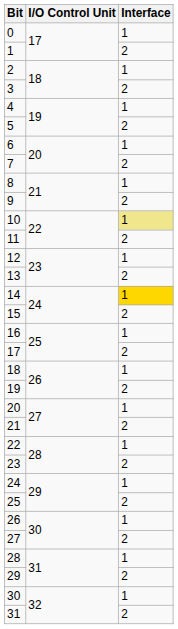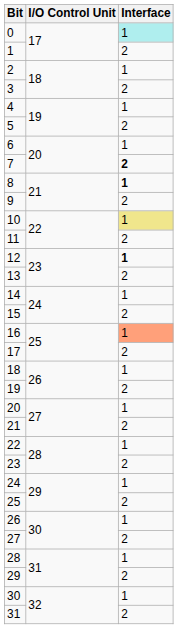(125, 32) no background -> (125, 32) paleturquoise background
(125, 164) normal -> (125, 164) bold
(125, 182) normal -> (125, 182) bold
(125, 257) normal -> (125, 257) bold
(125, 295) gold background -> (125, 295) no background
(125, 333) no background -> (125, 333) lightsalmon background
